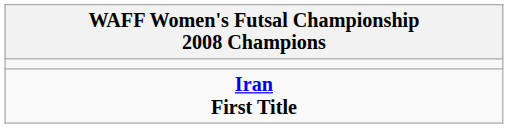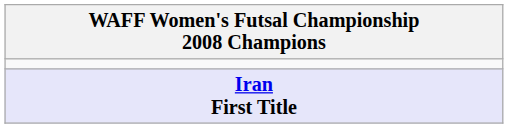(254, 95) no background -> (254, 95) lavender background
